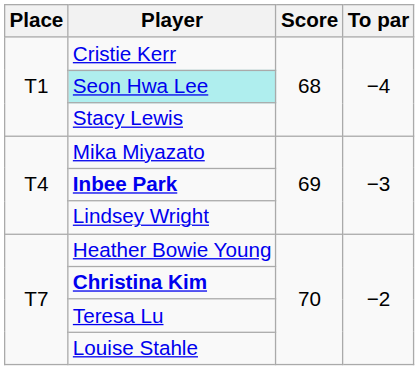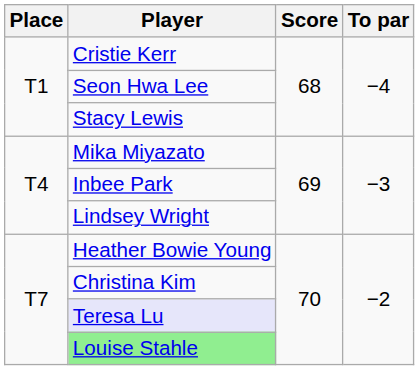(141, 86) paleturquoise background -> (141, 86) no background
(125, 184) bold -> (123, 184) normal
(140, 282) bold -> (134, 282) normal
(118, 315) no background -> (118, 315) lavender background
(135, 348) no background -> (135, 348) lightgreen background
